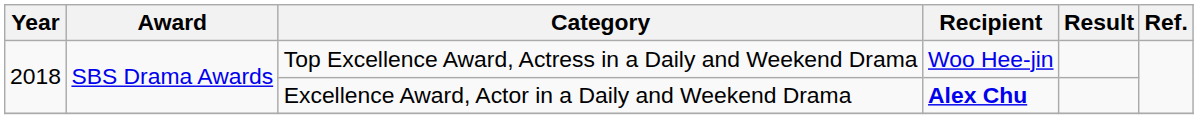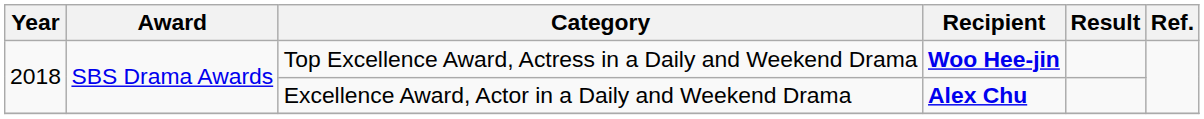(991, 58) normal -> (994, 58) bold
